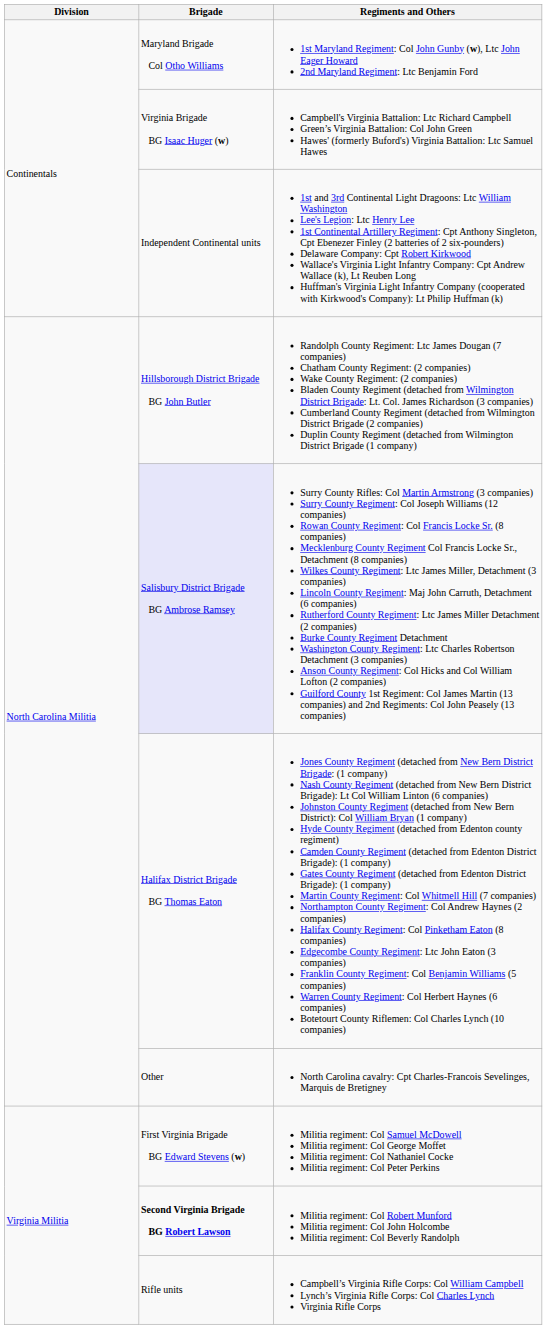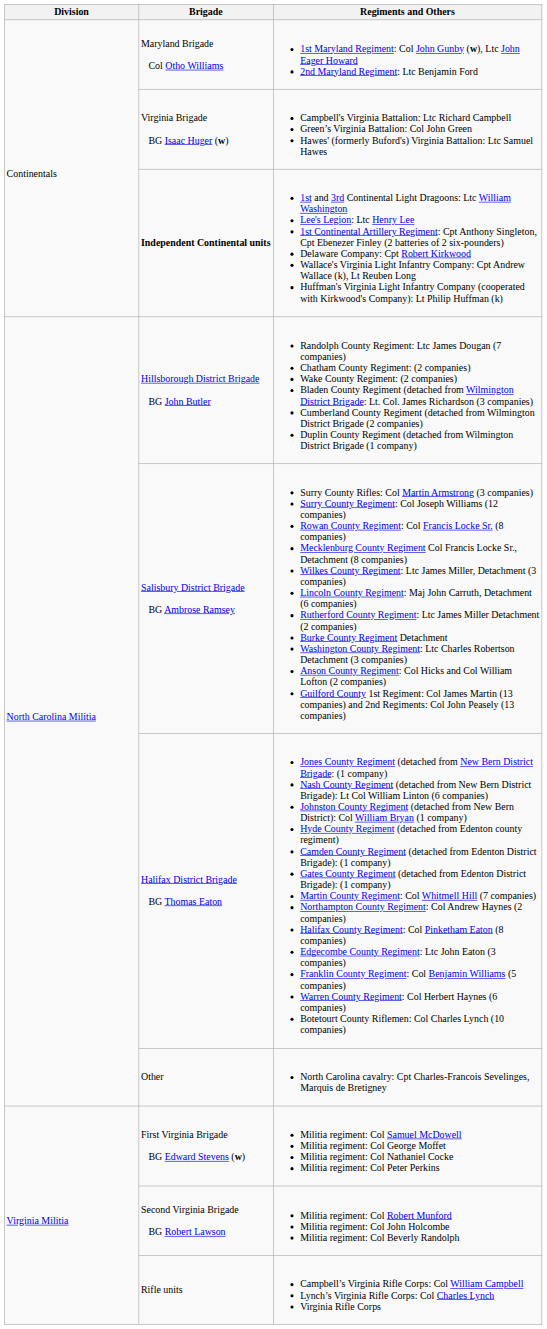(201, 243) normal -> (206, 243) bold
(193, 598) lavender background -> (193, 598) no background
(193, 1220) bold -> (190, 1220) normal
